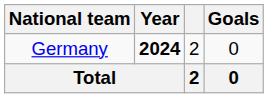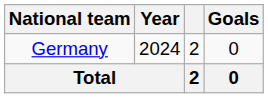(160, 48) bold -> (160, 48) normal
